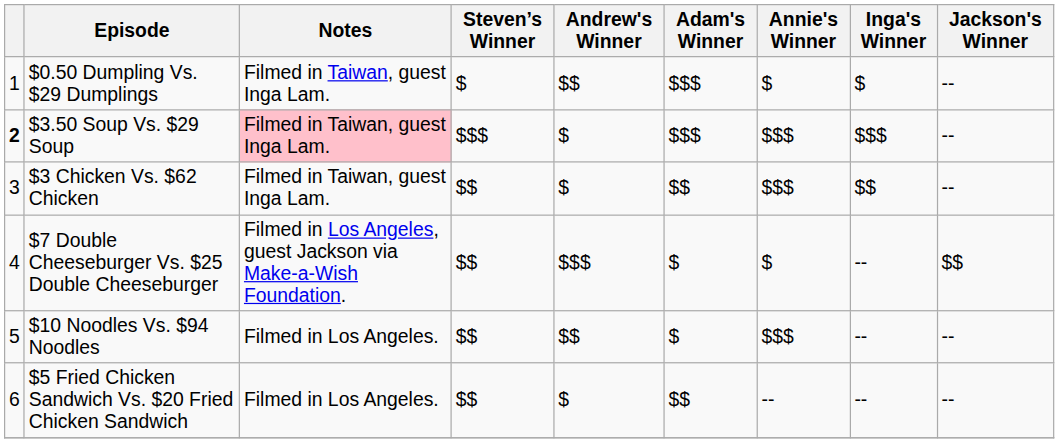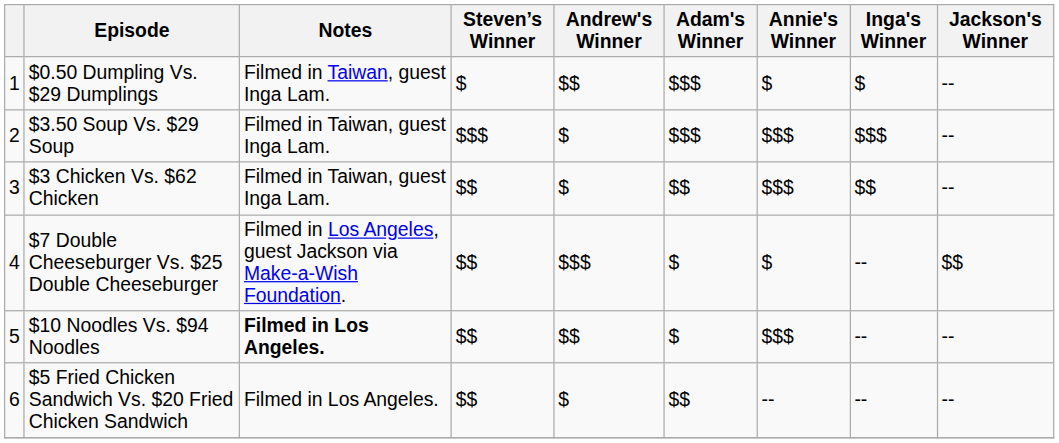(14, 135) bold -> (14, 135) normal
(345, 135) pink background -> (345, 135) no background
(341, 336) normal -> (306, 336) bold
